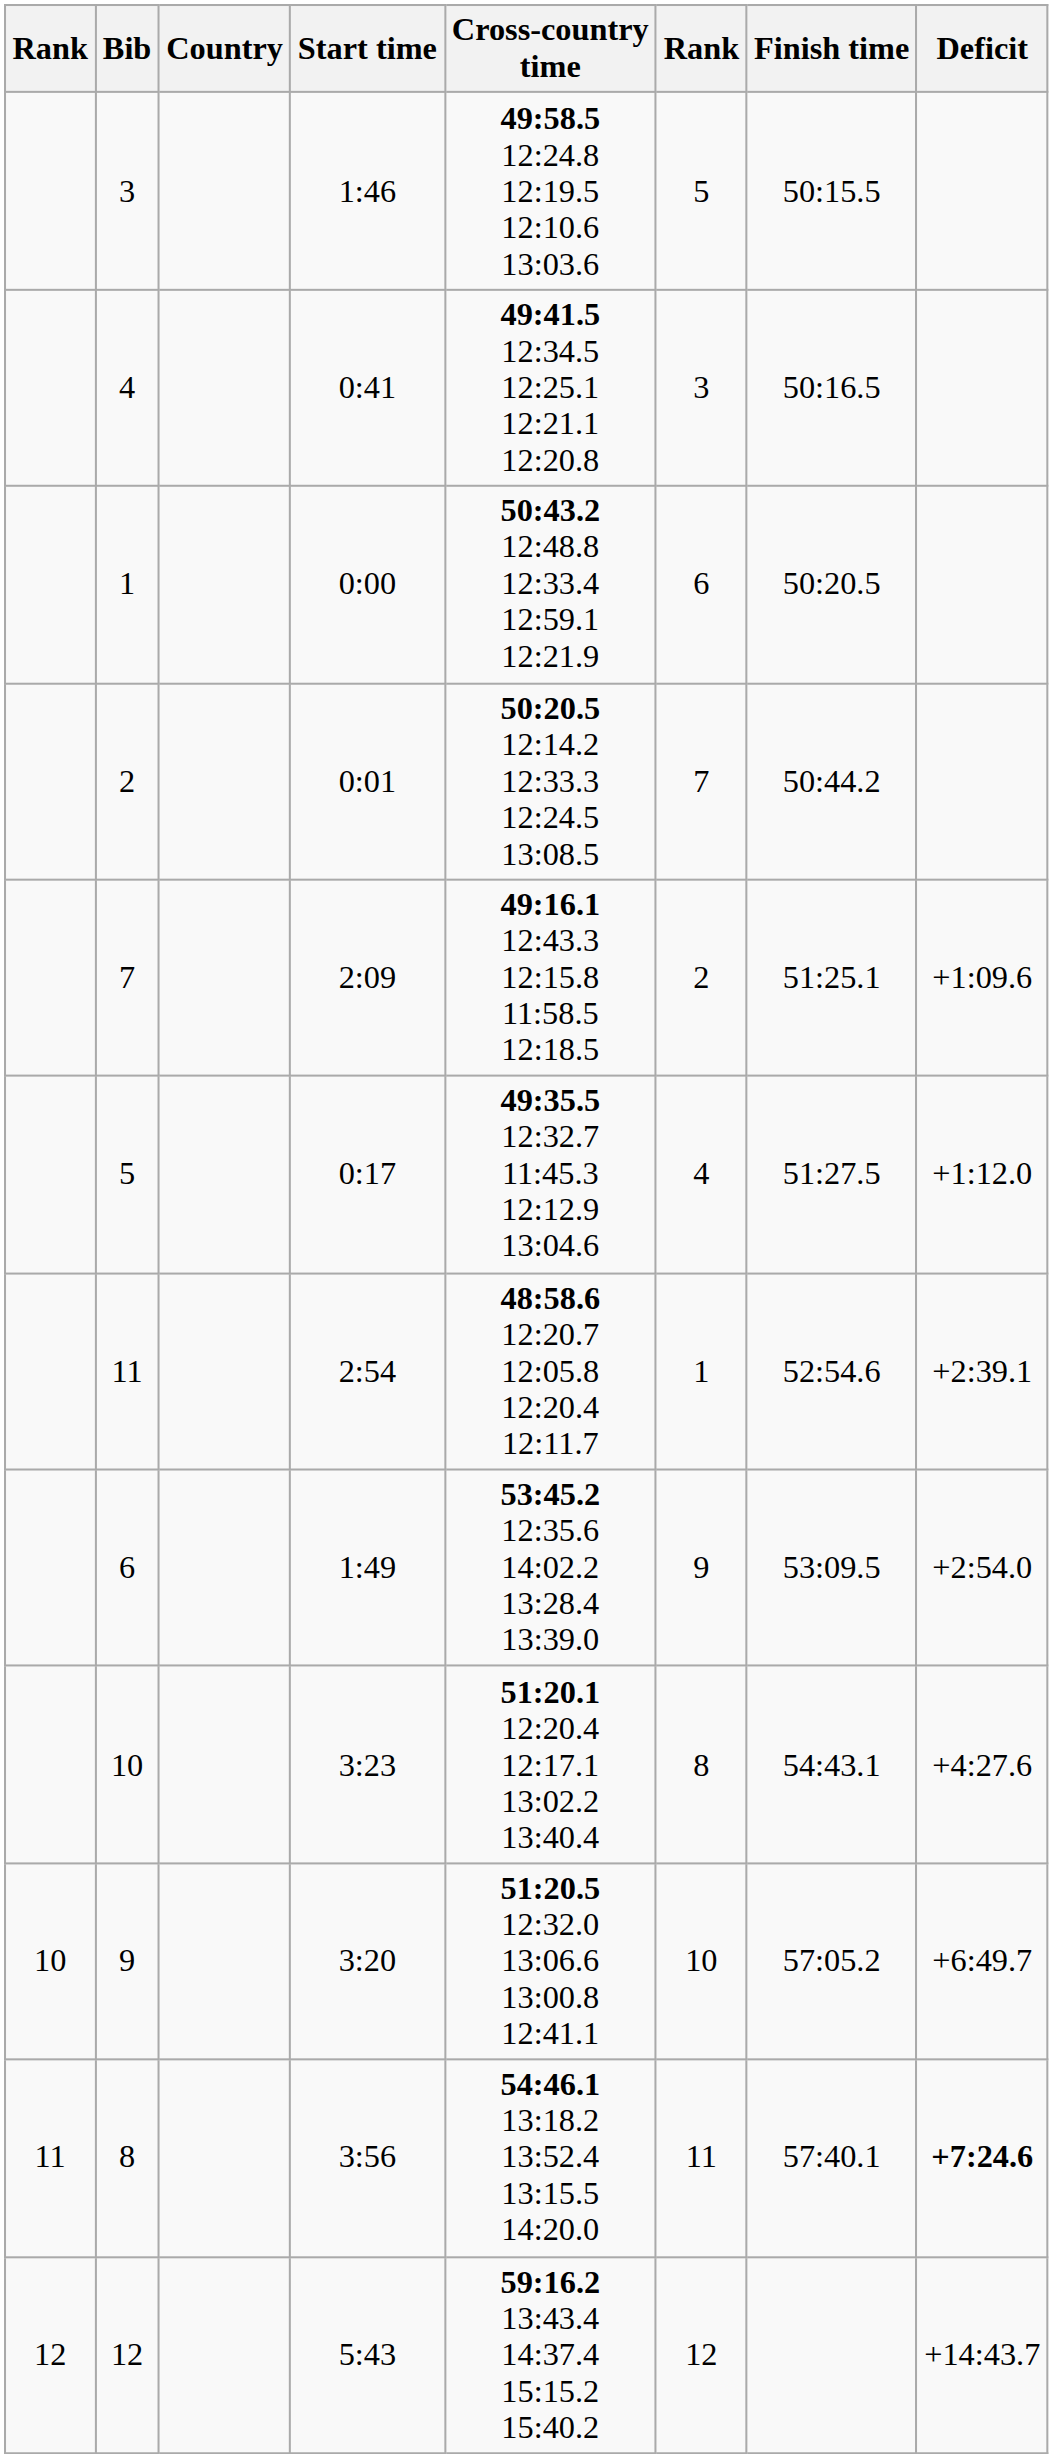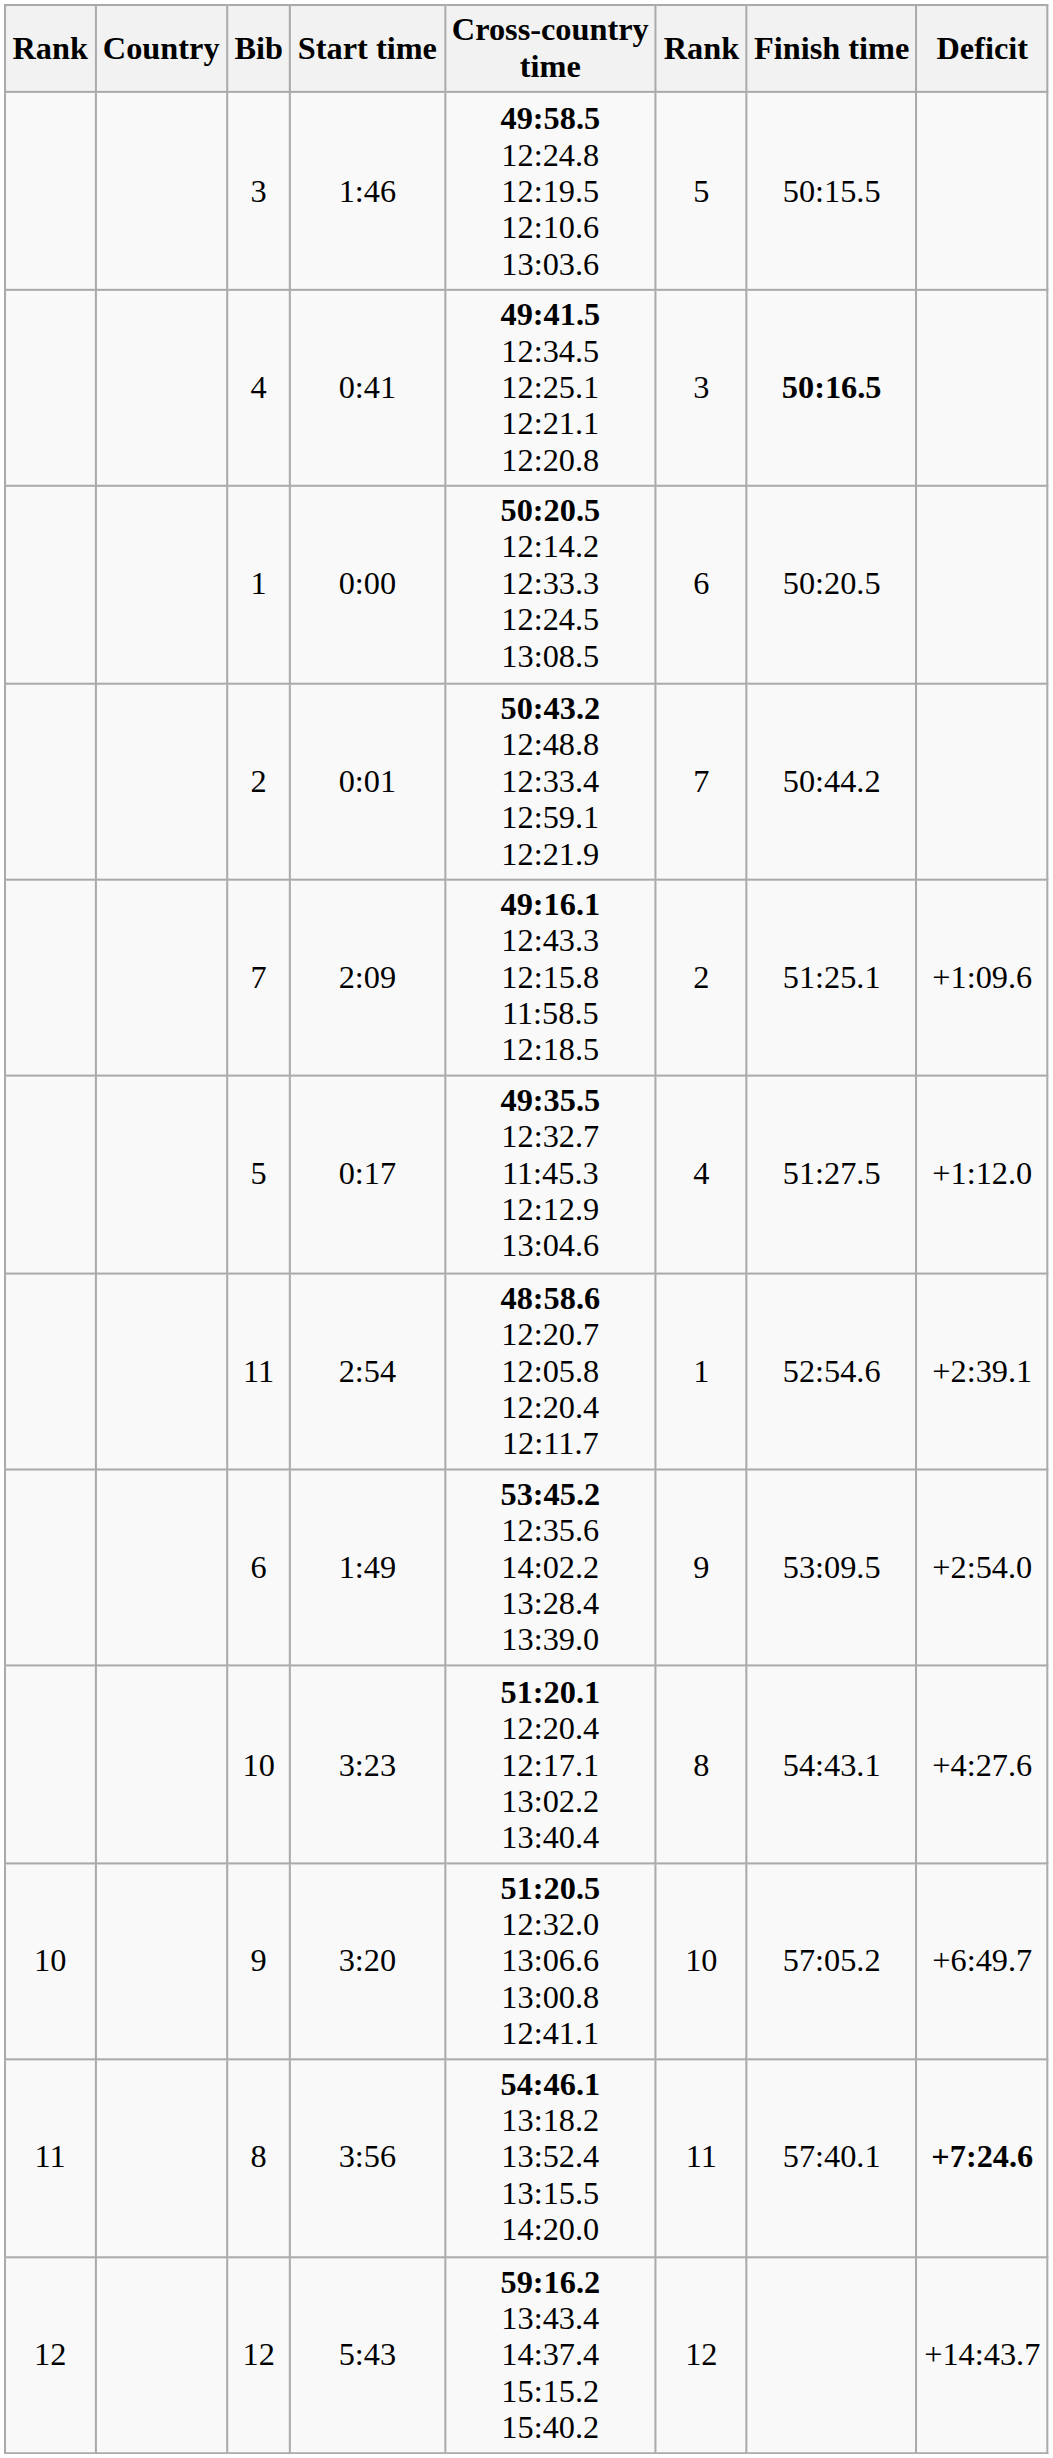columns swapped: (127, 48) <-> (225, 48)
(832, 387) normal -> (832, 387) bold
(550, 583) 50:43.2 12:48.8 12:33.4 12:59.1 12:21.9 -> (550, 583) 50:20.5 12:14.2 12:33.3 12:24.5 13:08.5
(550, 780) 50:20.5 12:14.2 12:33.3 12:24.5 13:08.5 -> (550, 780) 50:43.2 12:48.8 12:33.4 12:59.1 12:21.9
